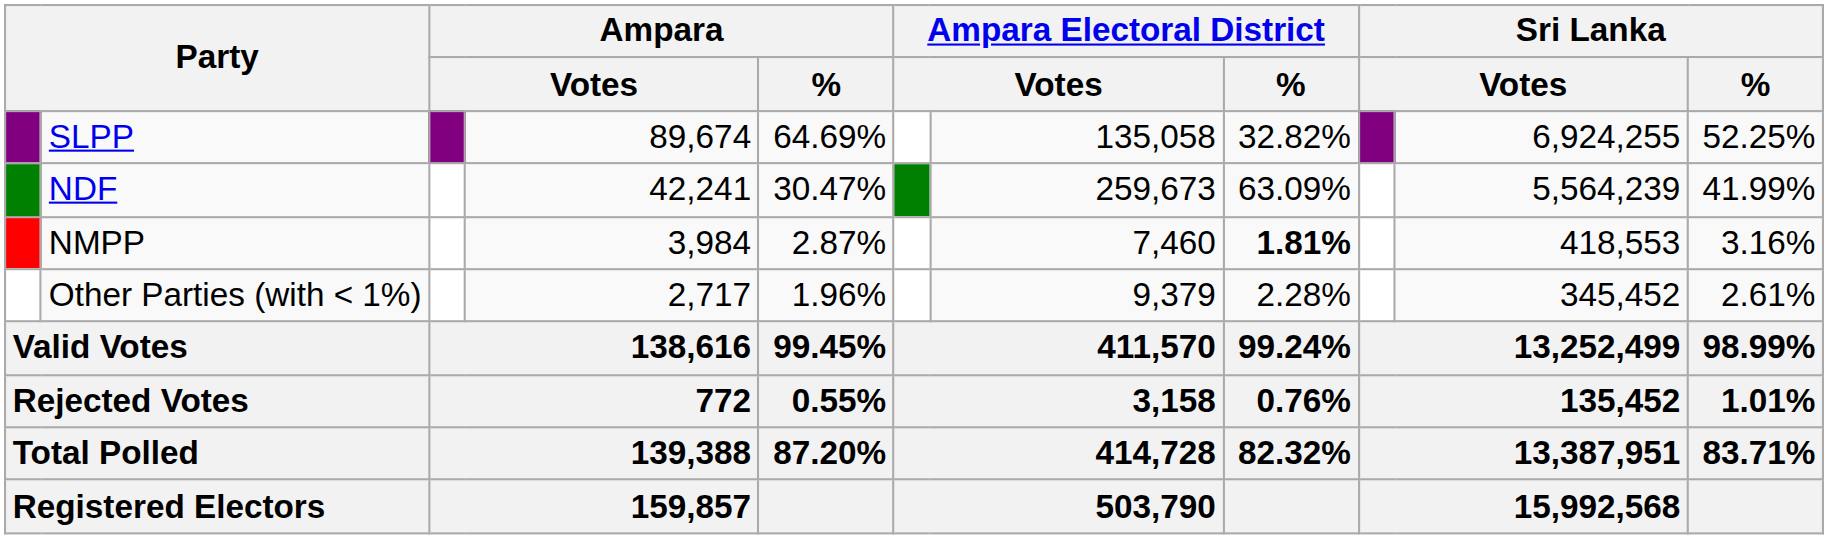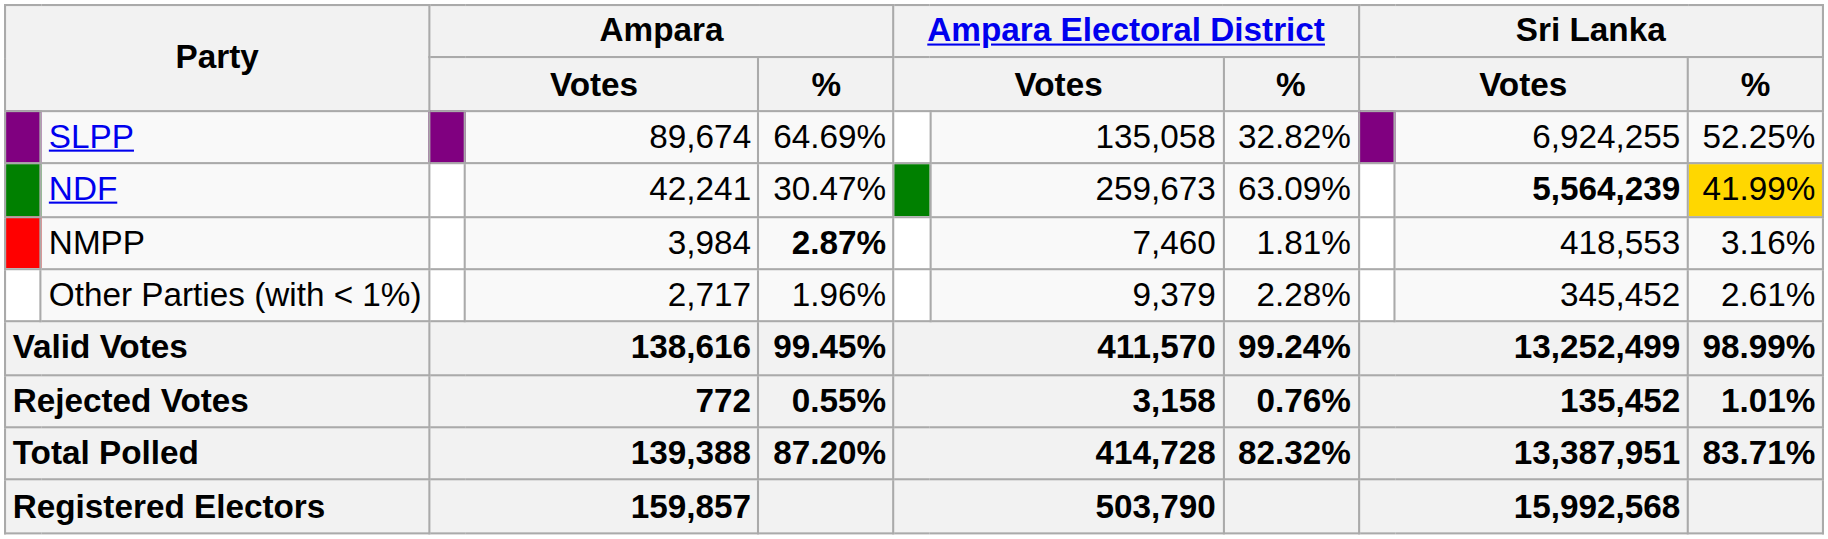(1606, 189) normal -> (1606, 189) bold
(1759, 189) no background -> (1759, 189) gold background
(839, 242) normal -> (839, 242) bold
(1304, 242) bold -> (1304, 242) normal
